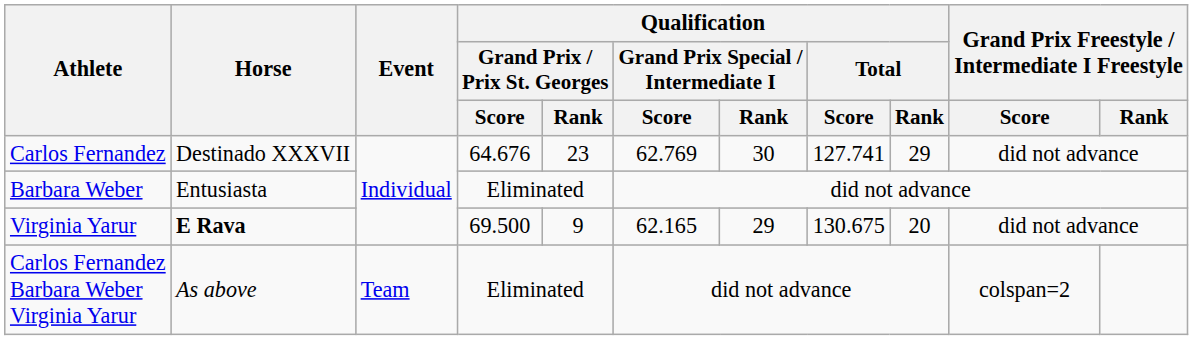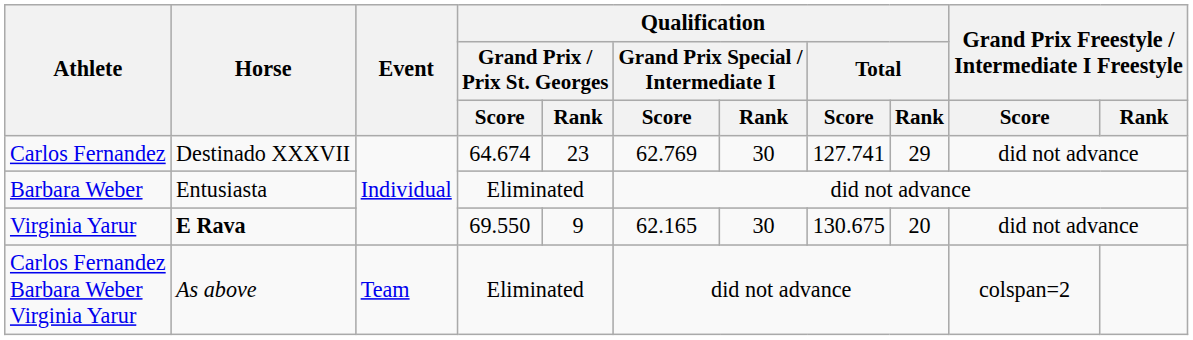(500, 153) 64.676 -> (500, 153) 64.674
(500, 226) 69.500 -> (500, 226) 69.550
(764, 226) 29 -> (764, 226) 30
